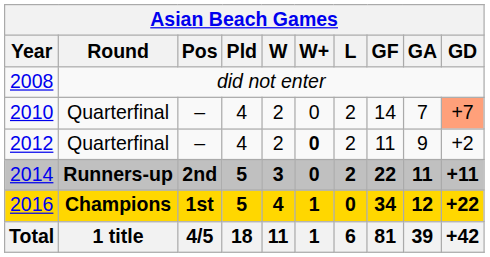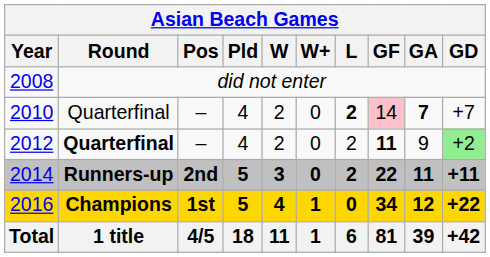(350, 112) normal -> (352, 112) bold
(385, 112) no background -> (386, 112) pink background
(422, 112) normal -> (423, 112) bold
(463, 112) lightsalmon background -> (464, 112) no background
(118, 143) normal -> (119, 143) bold
(314, 143) bold -> (315, 143) normal
(385, 143) normal -> (386, 143) bold
(463, 143) no background -> (464, 143) lightgreen background
